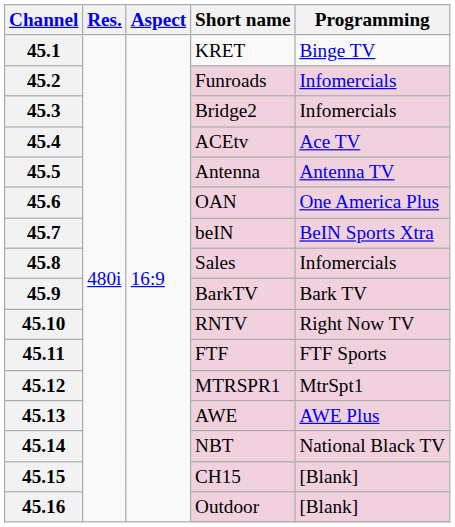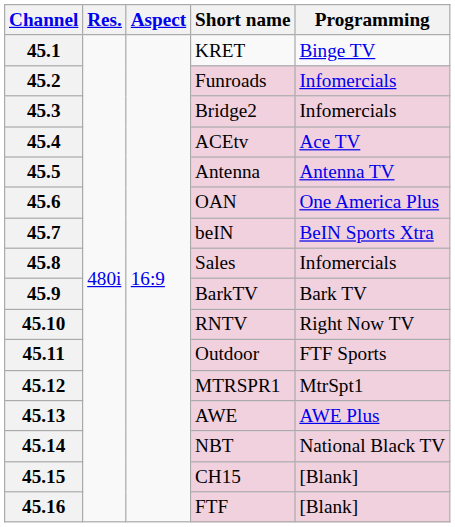(212, 354) FTF -> (227, 354) Outdoor
(227, 506) Outdoor -> (212, 506) FTF
